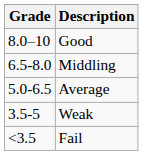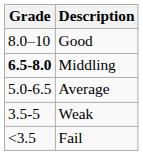(30, 65) normal -> (30, 65) bold
